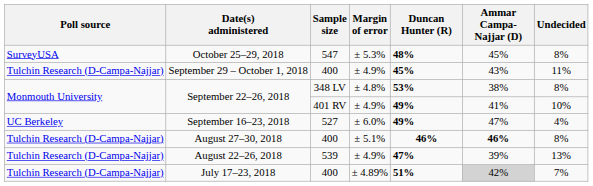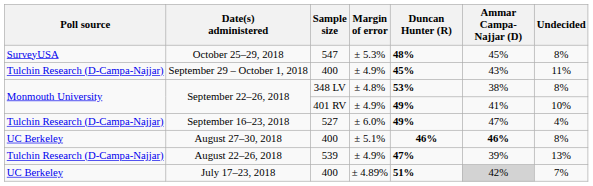(35, 122) UC Berkeley -> (85, 122) Tulchin Research (D-Campa-Najjar)
(85, 139) Tulchin Research (D-Campa-Najjar) -> (35, 139) UC Berkeley
(85, 173) Tulchin Research (D-Campa-Najjar) -> (35, 173) UC Berkeley
